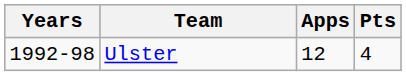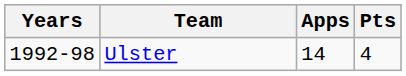(313, 54) 12 -> (313, 54) 14
